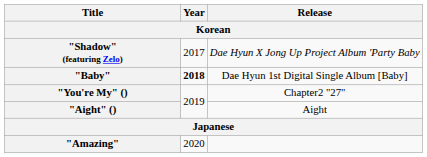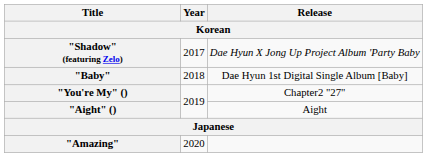(194, 76) bold -> (194, 76) normal
